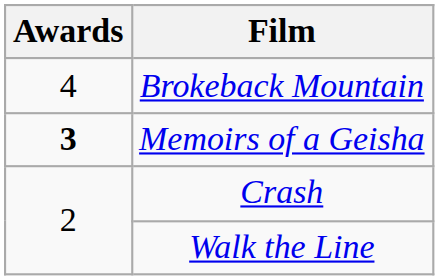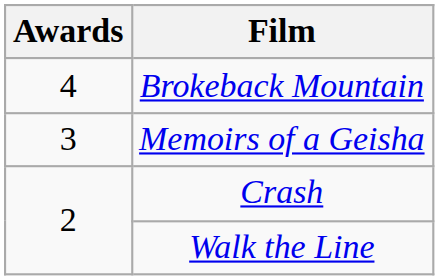(68, 138) bold -> (68, 138) normal
